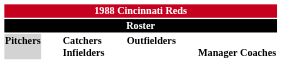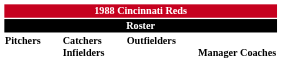(23, 40) lightgrey background -> (23, 40) no background
